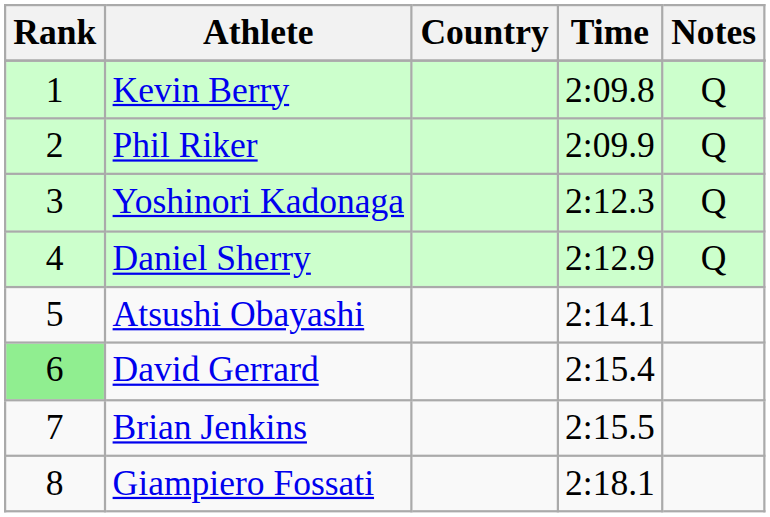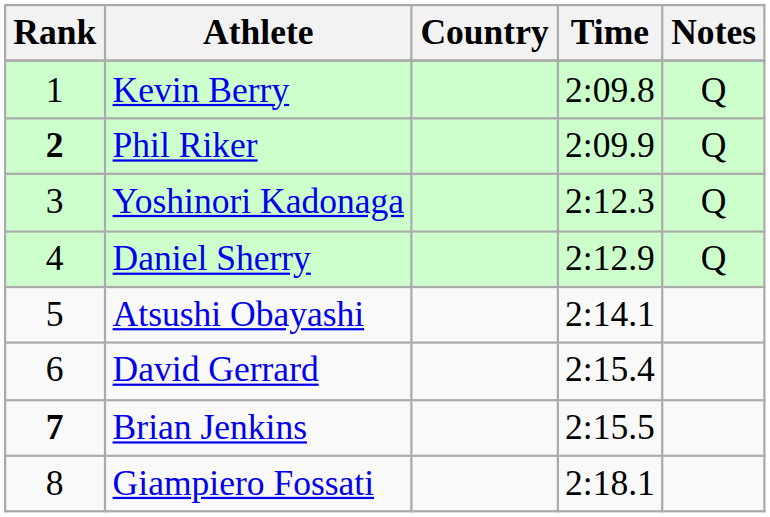(55, 145) normal -> (55, 145) bold
(55, 370) lightgreen background -> (55, 370) no background
(55, 426) normal -> (55, 426) bold
